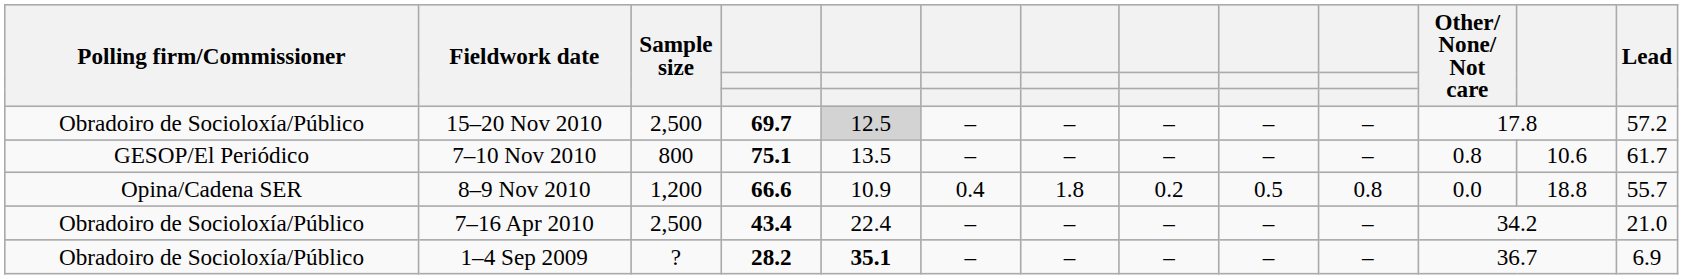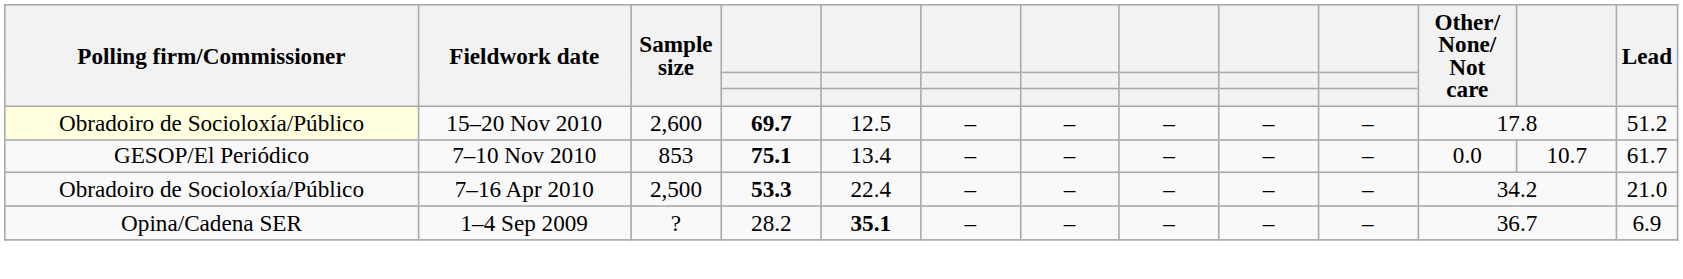(211, 123) no background -> (211, 123) lightyellow background
(676, 123) 2,500 -> (676, 123) 2,600
(871, 123) lightgrey background -> (871, 123) no background
(1647, 123) 57.2 -> (1647, 123) 51.2
(676, 156) 800 -> (676, 156) 853
(871, 156) 13.5 -> (871, 156) 13.4
(1467, 156) 0.8 -> (1467, 156) 0.0
(1567, 156) 10.6 -> (1567, 156) 10.7
- row: (524, 190)
(771, 223) 43.4 -> (771, 190) 53.3
(211, 257) Obradoiro de Socioloxía/Público -> (211, 223) Opina/Cadena SER
(771, 257) bold -> (771, 223) normal
